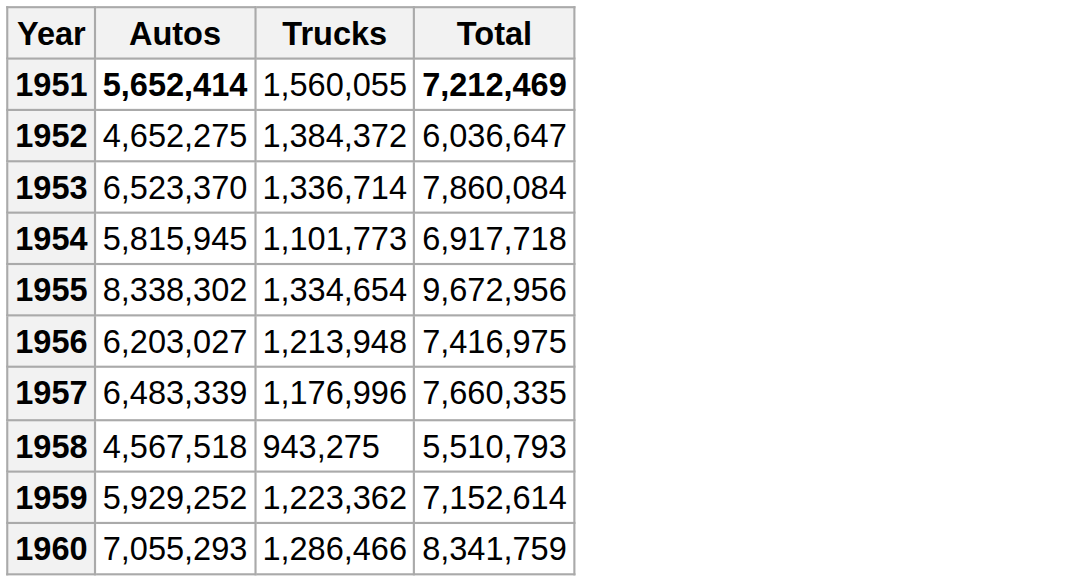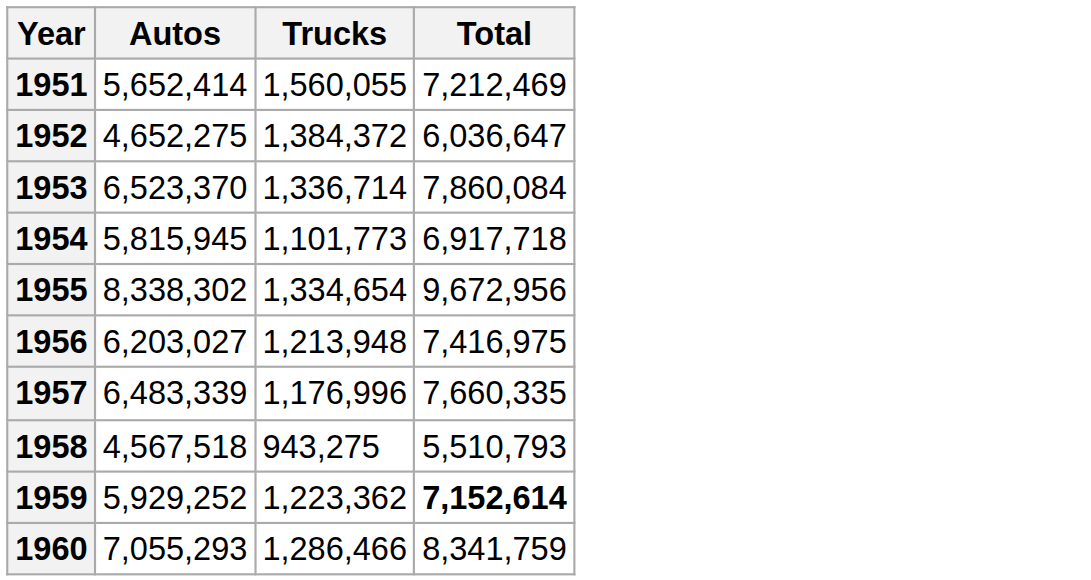(175, 85) bold -> (175, 85) normal
(494, 85) bold -> (494, 85) normal
(494, 497) normal -> (494, 497) bold
